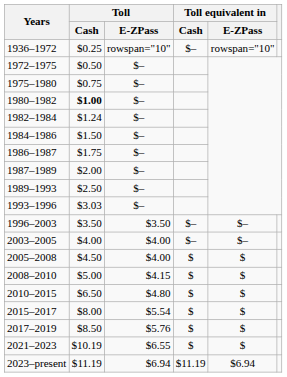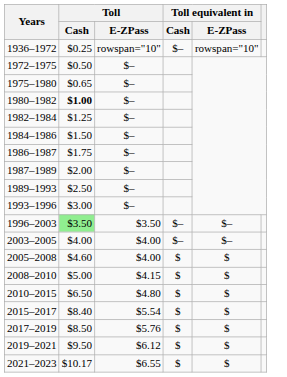(89, 83) $0.75 -> (80, 83) $0.65
(89, 118) $1.24 -> (80, 118) $1.25
(89, 205) $3.03 -> (80, 205) $3.00
(89, 223) no background -> (80, 223) lightgreen background
(89, 258) $4.50 -> (80, 258) $4.60
(89, 310) $8.00 -> (80, 310) $8.40
+ row: (32, 345)
(87, 345) $10.19 -> (77, 363) $10.17
- row: (37, 363)
